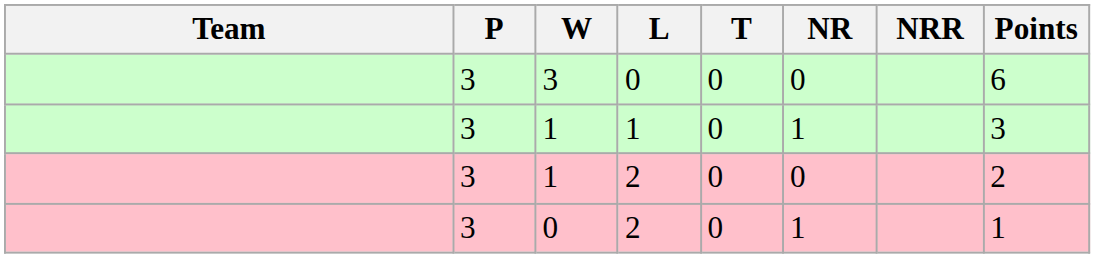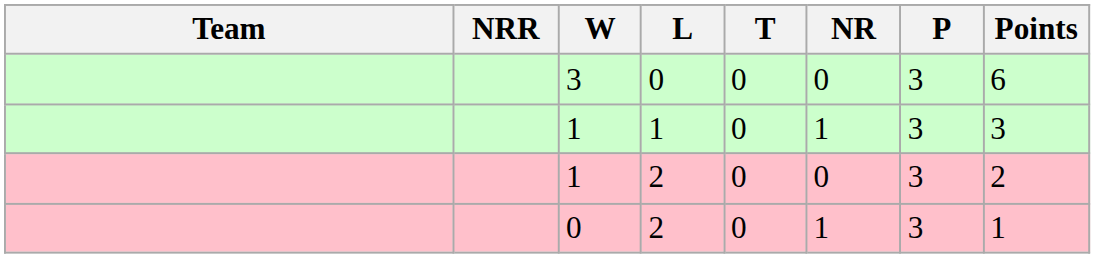columns swapped: (494, 29) <-> (930, 29)
